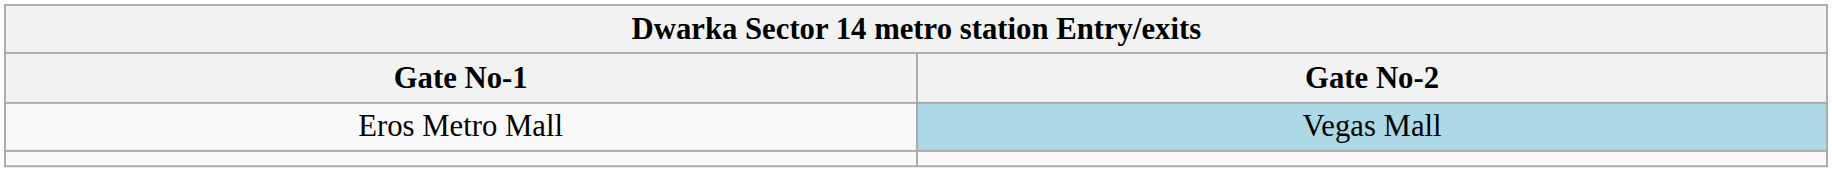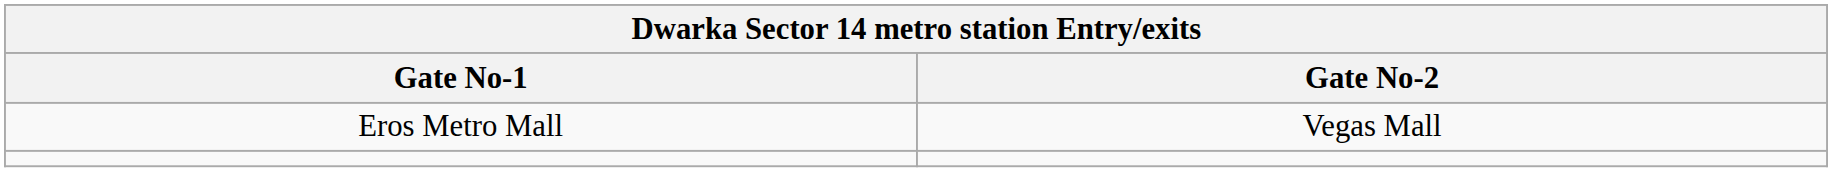(1372, 126) lightblue background -> (1372, 126) no background
